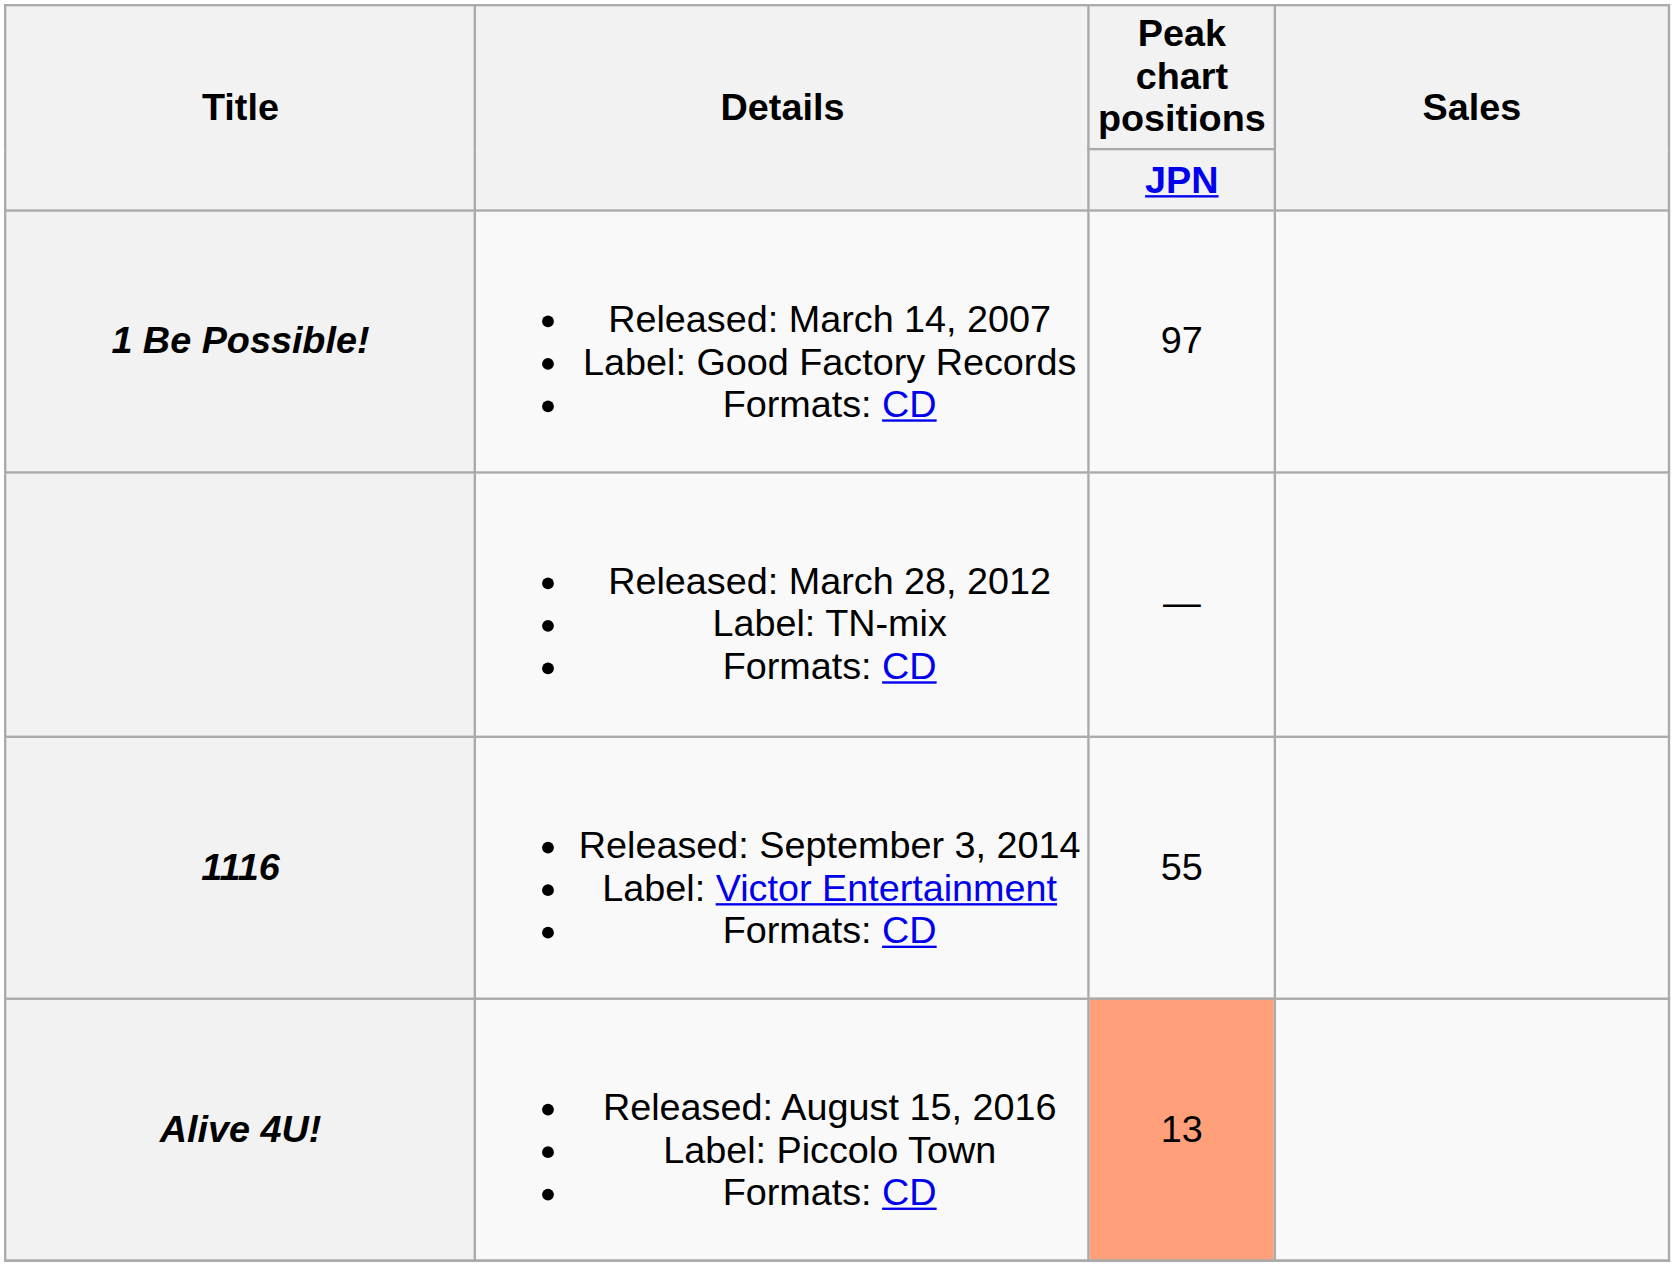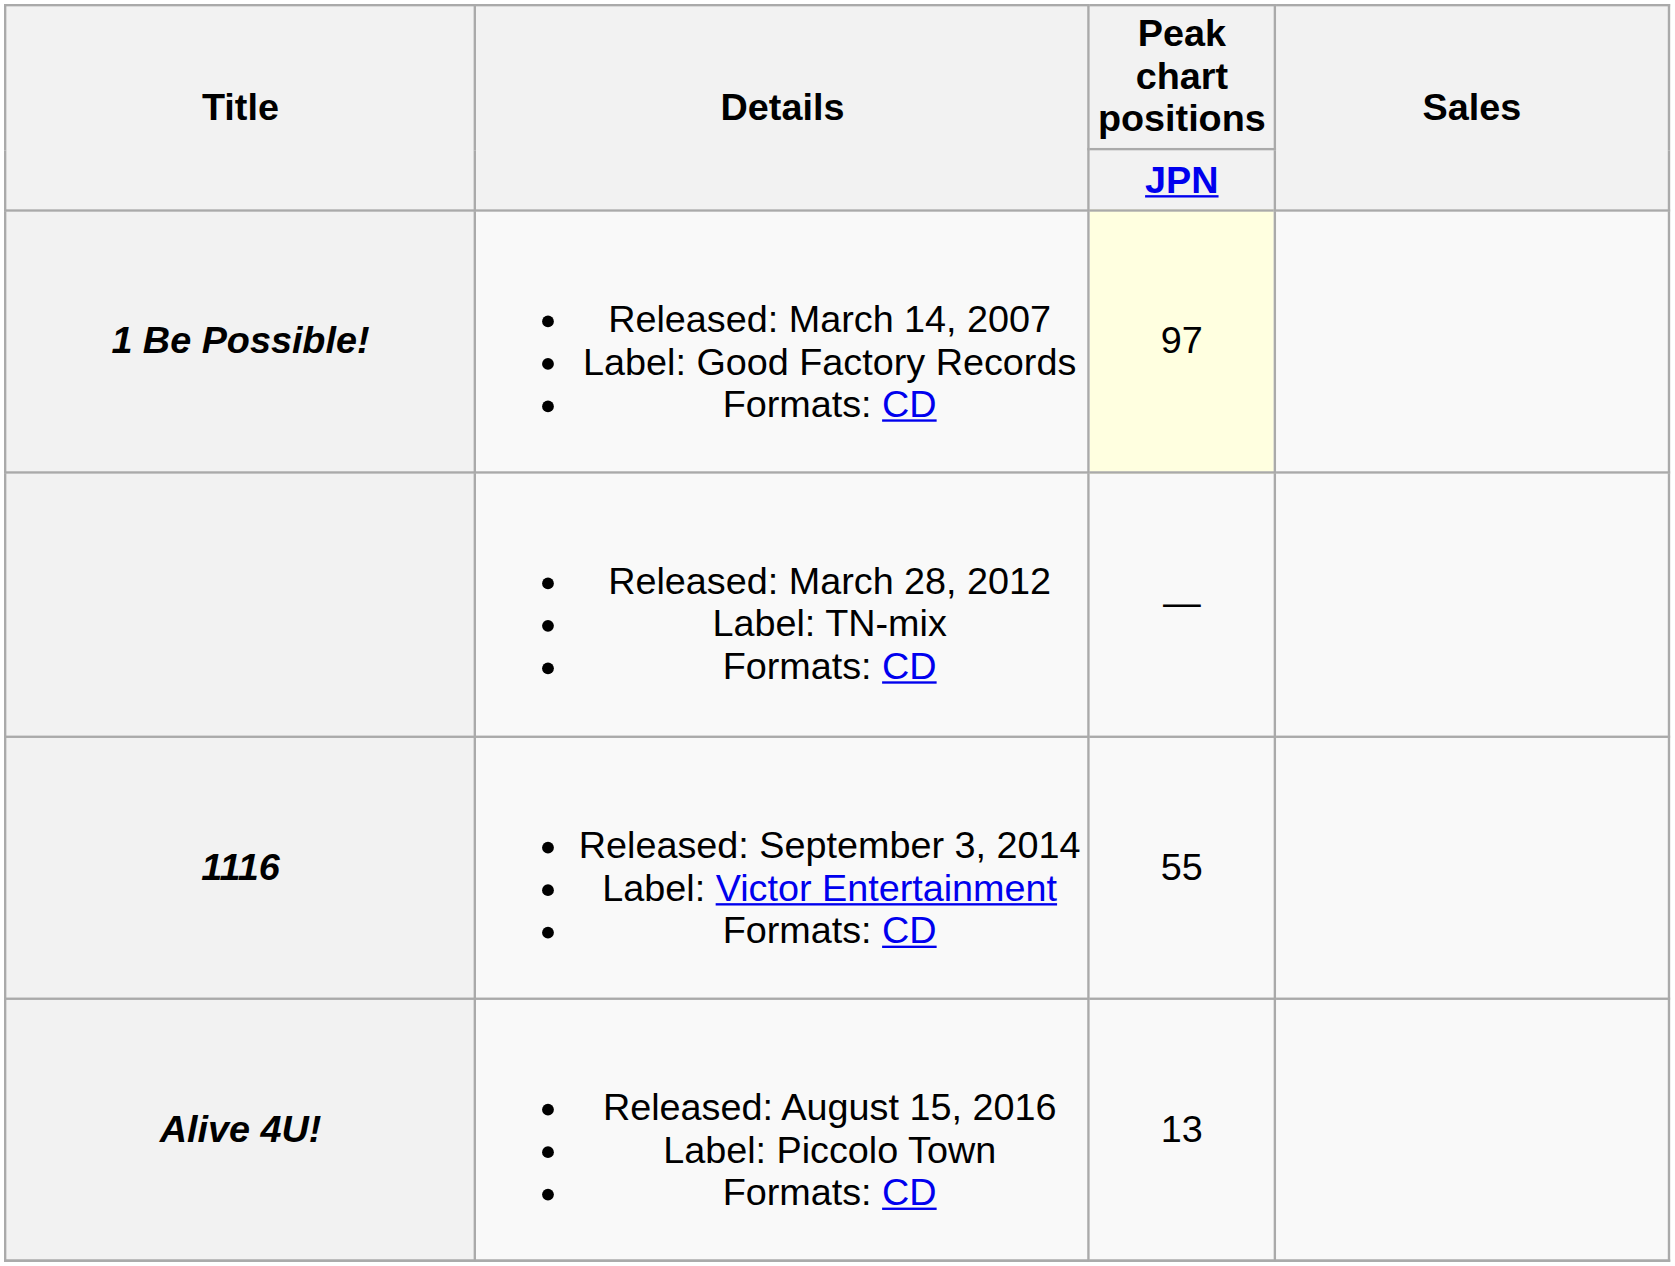(1182, 340) no background -> (1182, 340) lightyellow background
(1182, 1129) lightsalmon background -> (1182, 1129) no background
